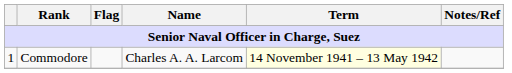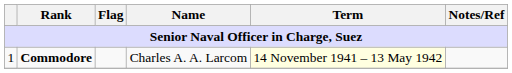(54, 57) normal -> (56, 57) bold
